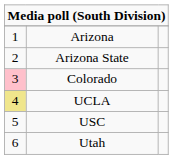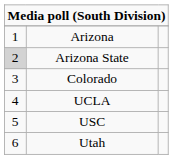(15, 58) no background -> (15, 58) lightgrey background
(15, 79) pink background -> (15, 79) no background
(15, 100) khaki background -> (15, 100) no background
